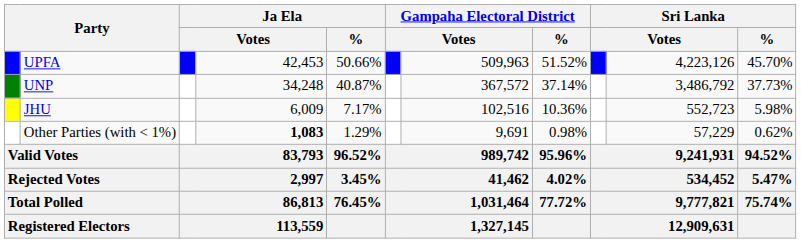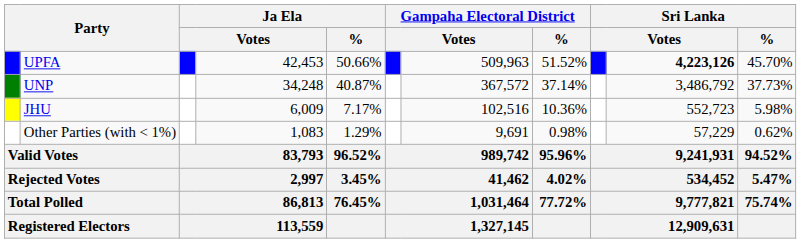(705, 62) normal -> (705, 62) bold
(307, 132) bold -> (307, 132) normal
